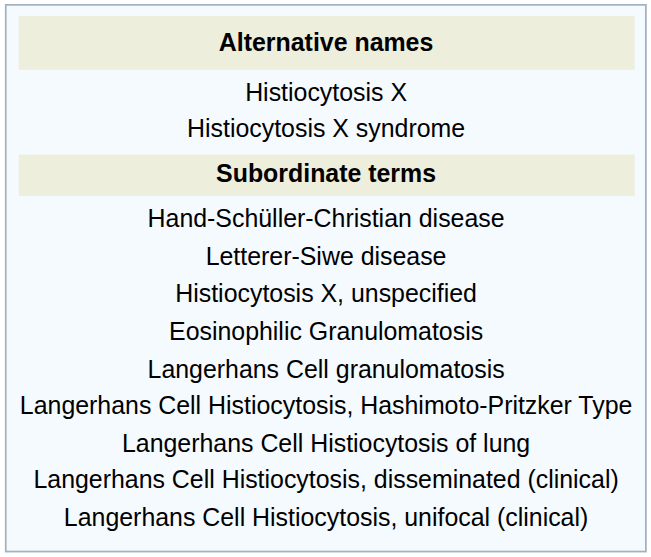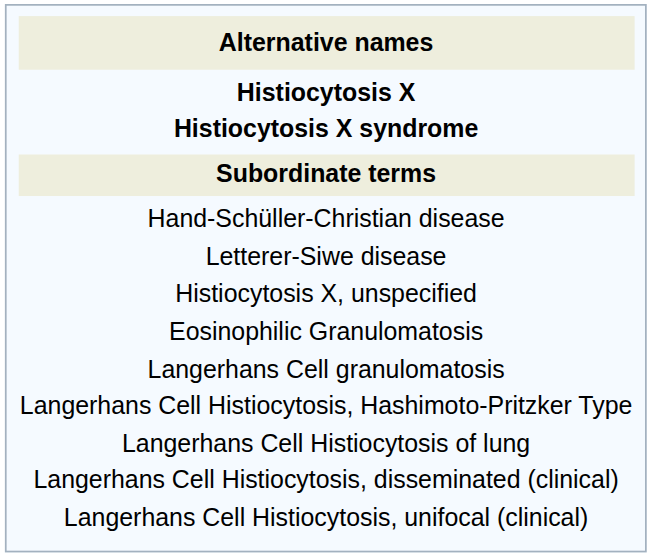(326, 110) normal -> (326, 110) bold
